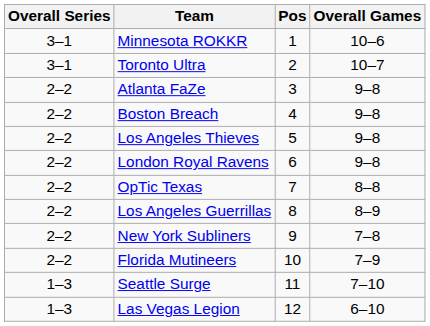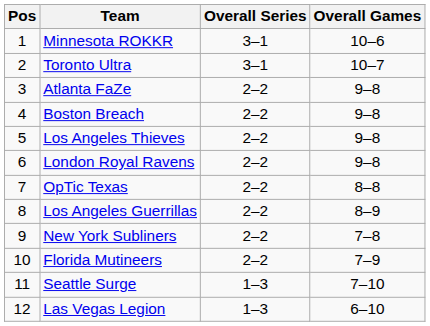columns swapped: (292, 16) <-> (59, 16)
